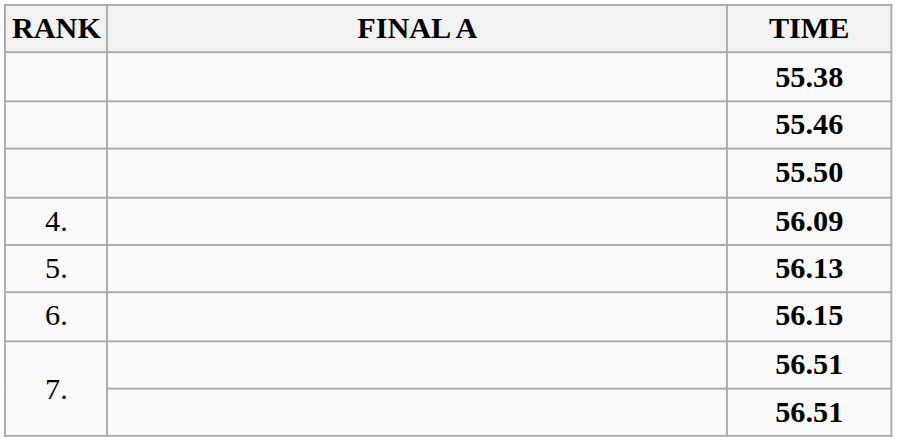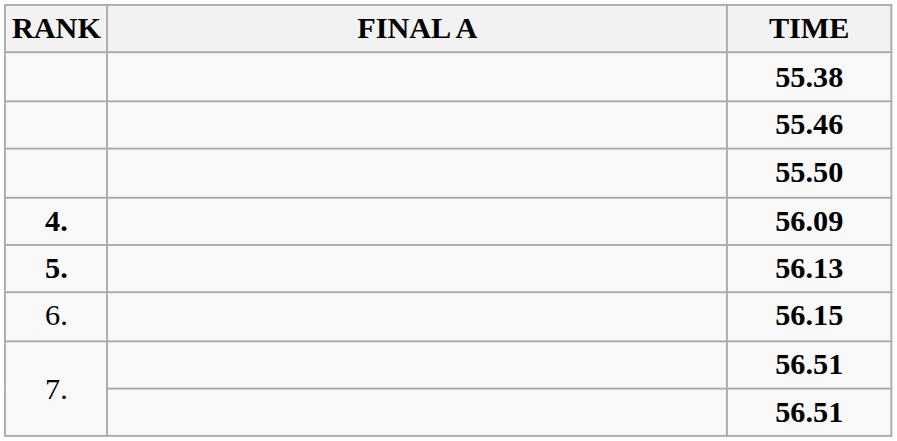(56, 220) normal -> (56, 220) bold
(56, 268) normal -> (56, 268) bold
